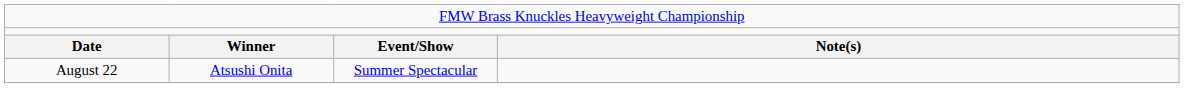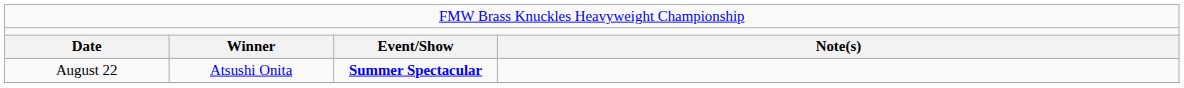(416, 70) normal -> (416, 70) bold
